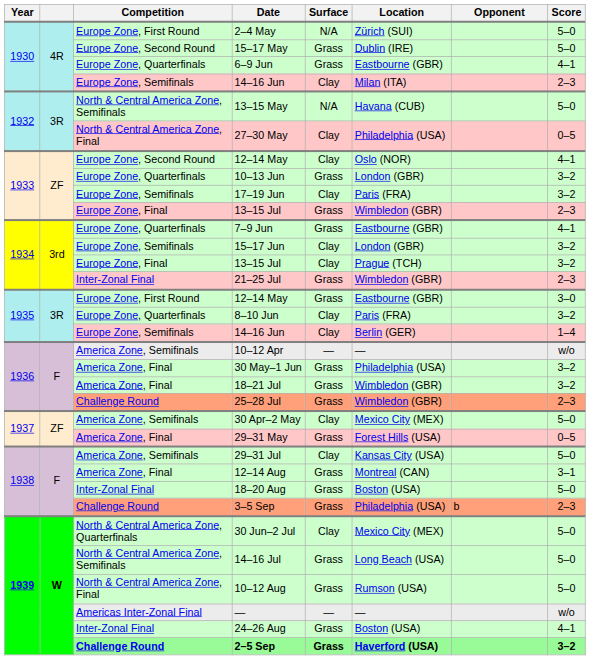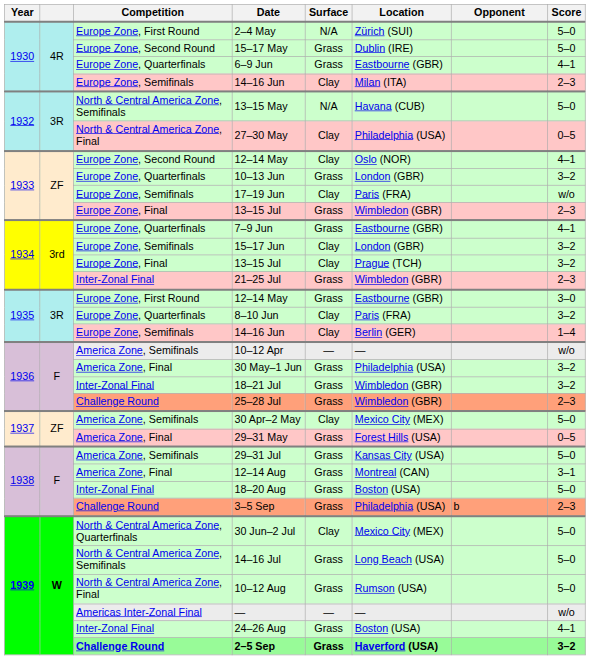(566, 194) 3–2 -> (566, 194) w/o
(124, 385) America Zone, Final -> (115, 385) Inter-Zonal Final
(329, 455) Clay -> (329, 455) Grass
